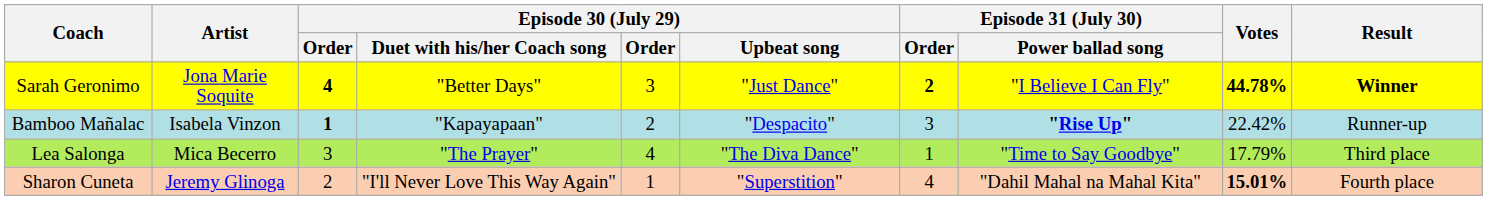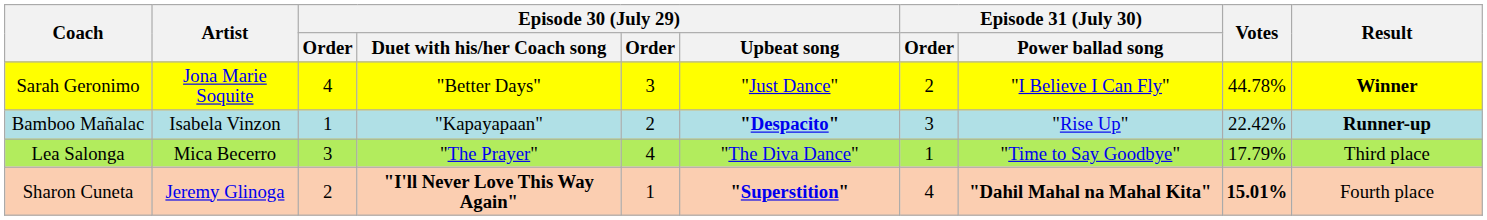(328, 86) bold -> (328, 86) normal
(929, 86) bold -> (929, 86) normal
(1257, 86) bold -> (1257, 86) normal
(328, 124) bold -> (328, 124) normal
(790, 124) normal -> (790, 124) bold
(1090, 124) bold -> (1090, 124) normal
(1387, 124) normal -> (1387, 124) bold
(489, 181) normal -> (489, 191) bold
(790, 181) normal -> (790, 191) bold
(1090, 181) normal -> (1090, 191) bold
